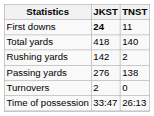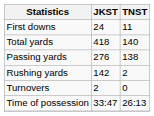(99, 27) bold -> (99, 27) normal
rows swapped: (37, 57) <-> (37, 73)
